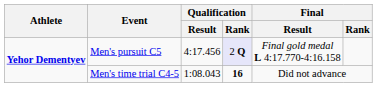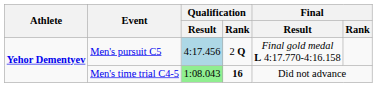(202, 51) no background -> (202, 51) lightblue background
(237, 51) lavender background -> (237, 51) no background
(202, 73) no background -> (202, 73) lightgreen background
